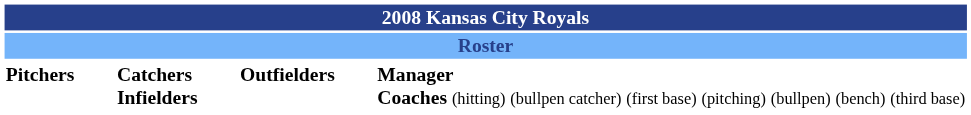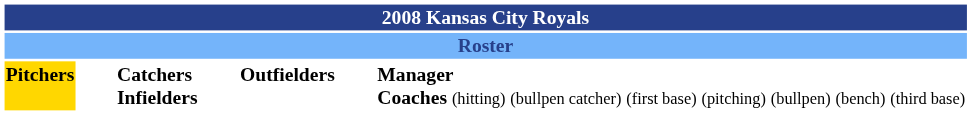(40, 74) no background -> (40, 74) gold background
